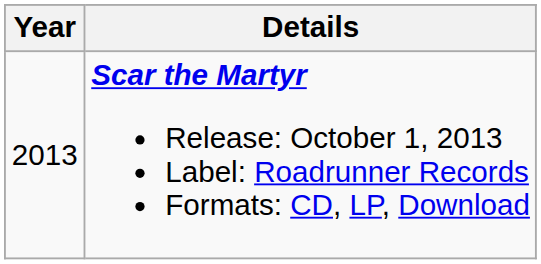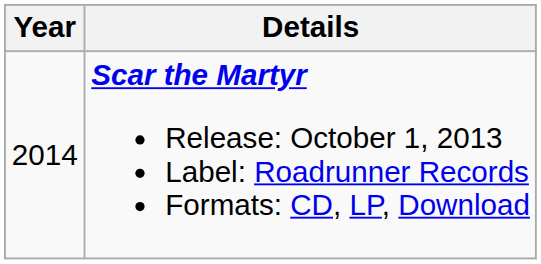(45, 154) 2013 -> (45, 154) 2014
